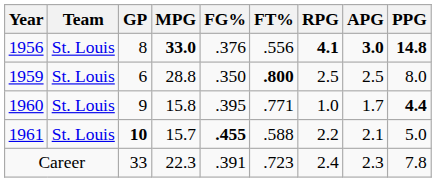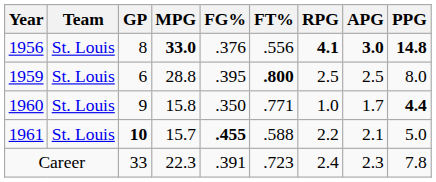(231, 76) .350 -> (231, 76) .395
(231, 105) .395 -> (231, 105) .350
